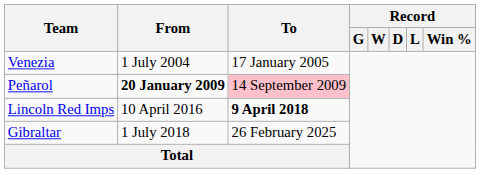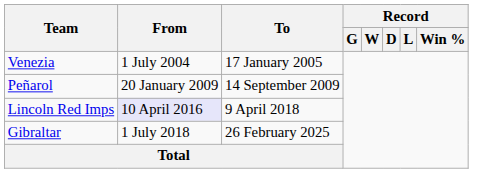(173, 86) bold -> (170, 86) normal
(289, 86) pink background -> (282, 86) no background
(162, 109) no background -> (162, 109) lavender background
(270, 109) bold -> (262, 109) normal
